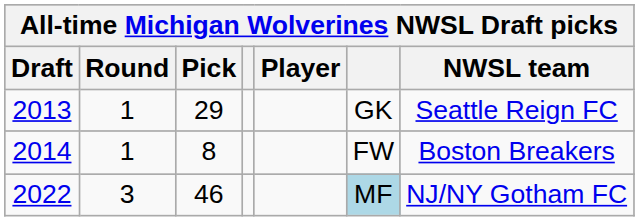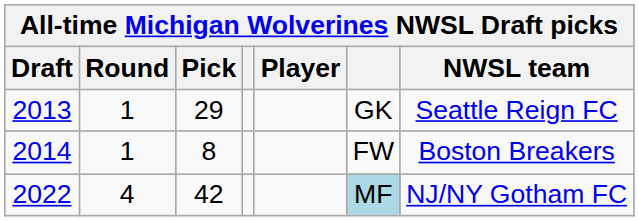(127, 194) 3 -> (127, 194) 4
(209, 194) 46 -> (209, 194) 42
